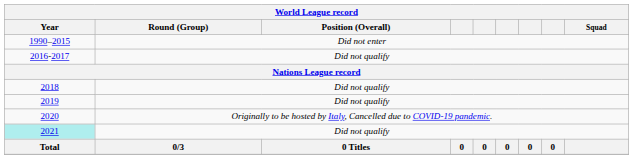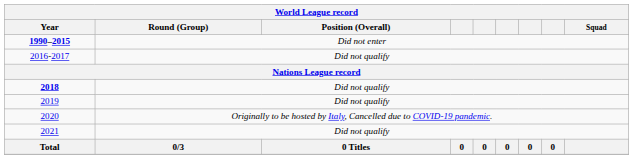(50, 42) normal -> (50, 42) bold
(50, 87) normal -> (50, 87) bold
(50, 132) paleturquoise background -> (50, 132) no background
